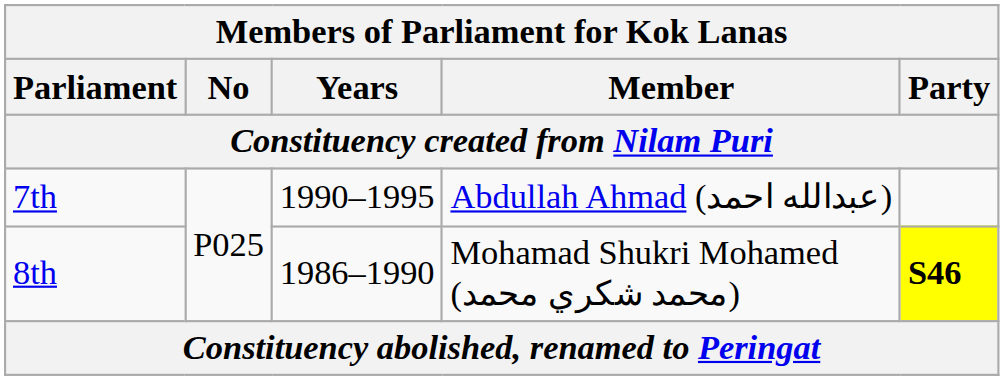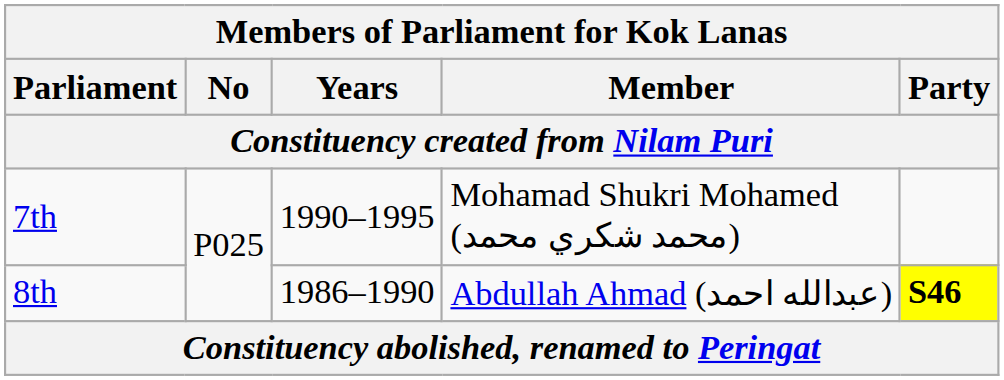(671, 197) Abdullah Ahmad (عبدالله احمد) -> (644, 215) Mohamad Shukri Mohamed (محمد شكري محمد)
(644, 272) Mohamad Shukri Mohamed (محمد شكري محمد) -> (671, 293) Abdullah Ahmad (عبدالله احمد)
